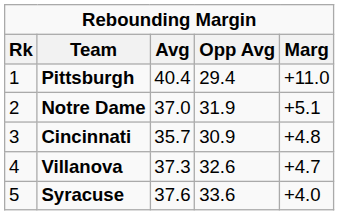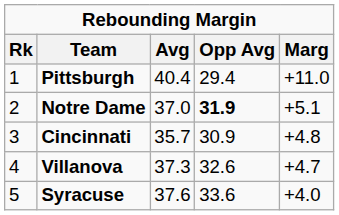(217, 108) normal -> (217, 108) bold
